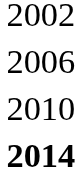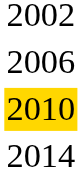(41, 108) no background -> (41, 108) gold background
(41, 156) bold -> (41, 156) normal
